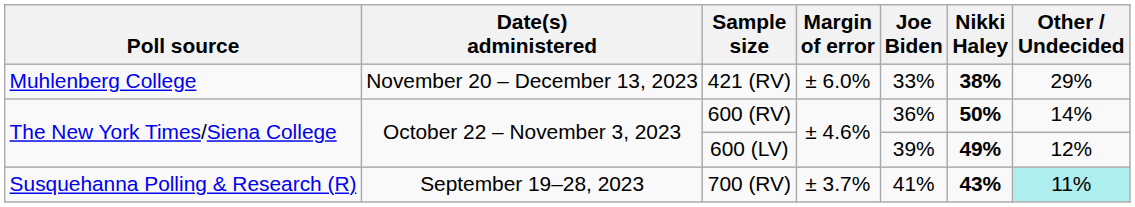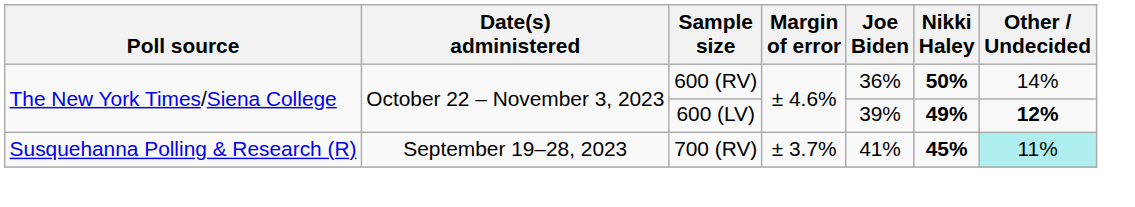- row: (749, 81)
(1071, 150) normal -> (1038, 115) bold
(980, 184) 43% -> (947, 150) 45%
